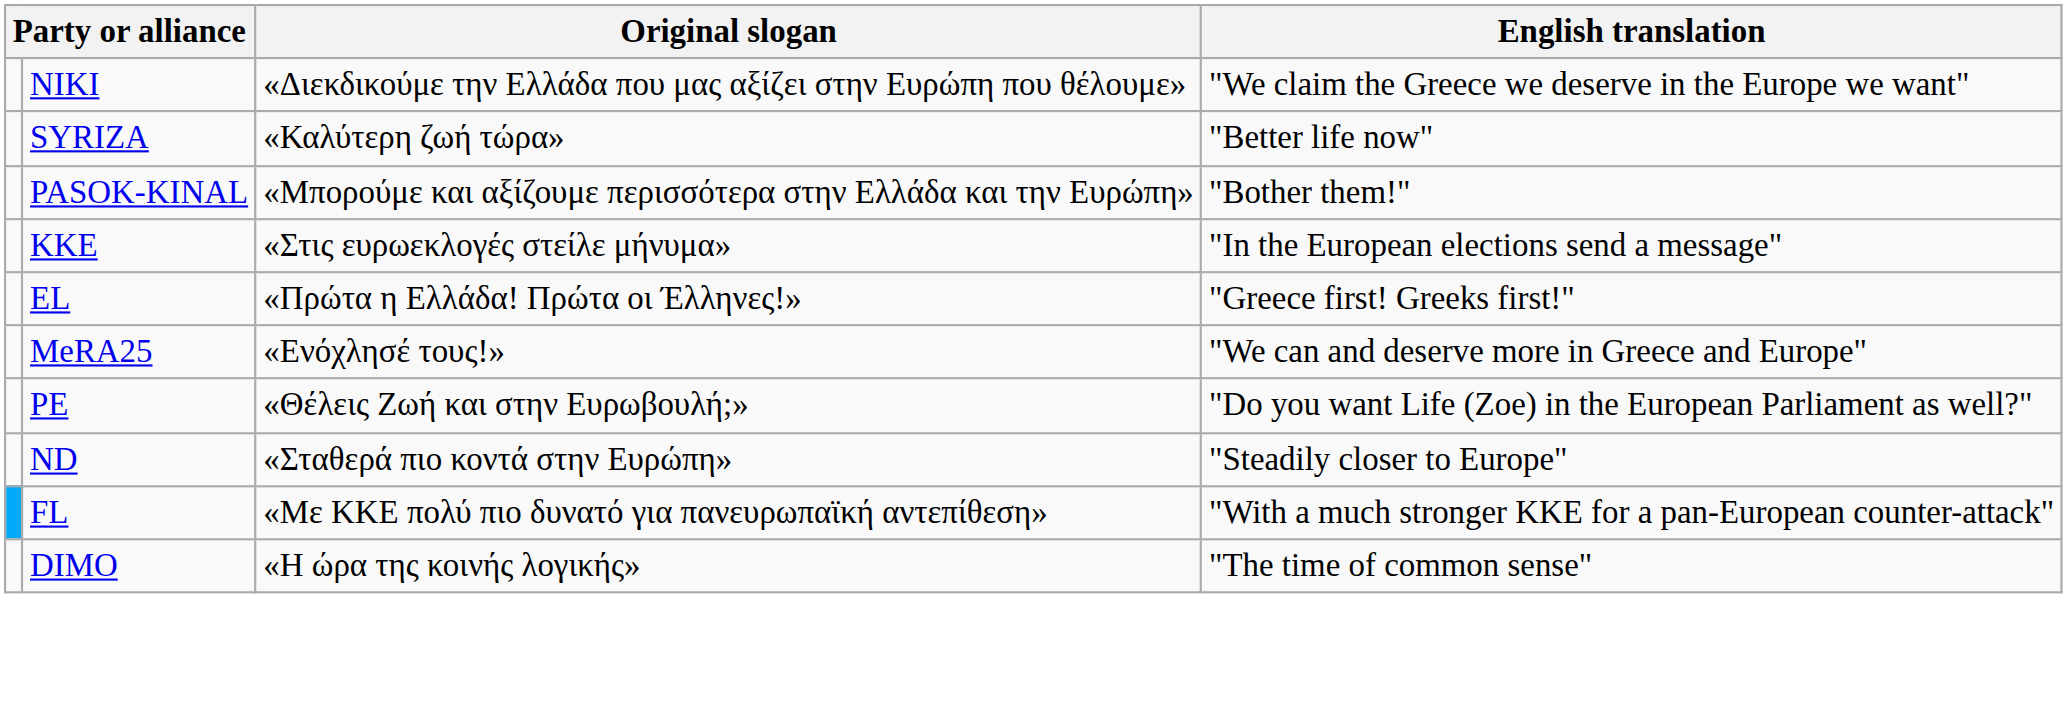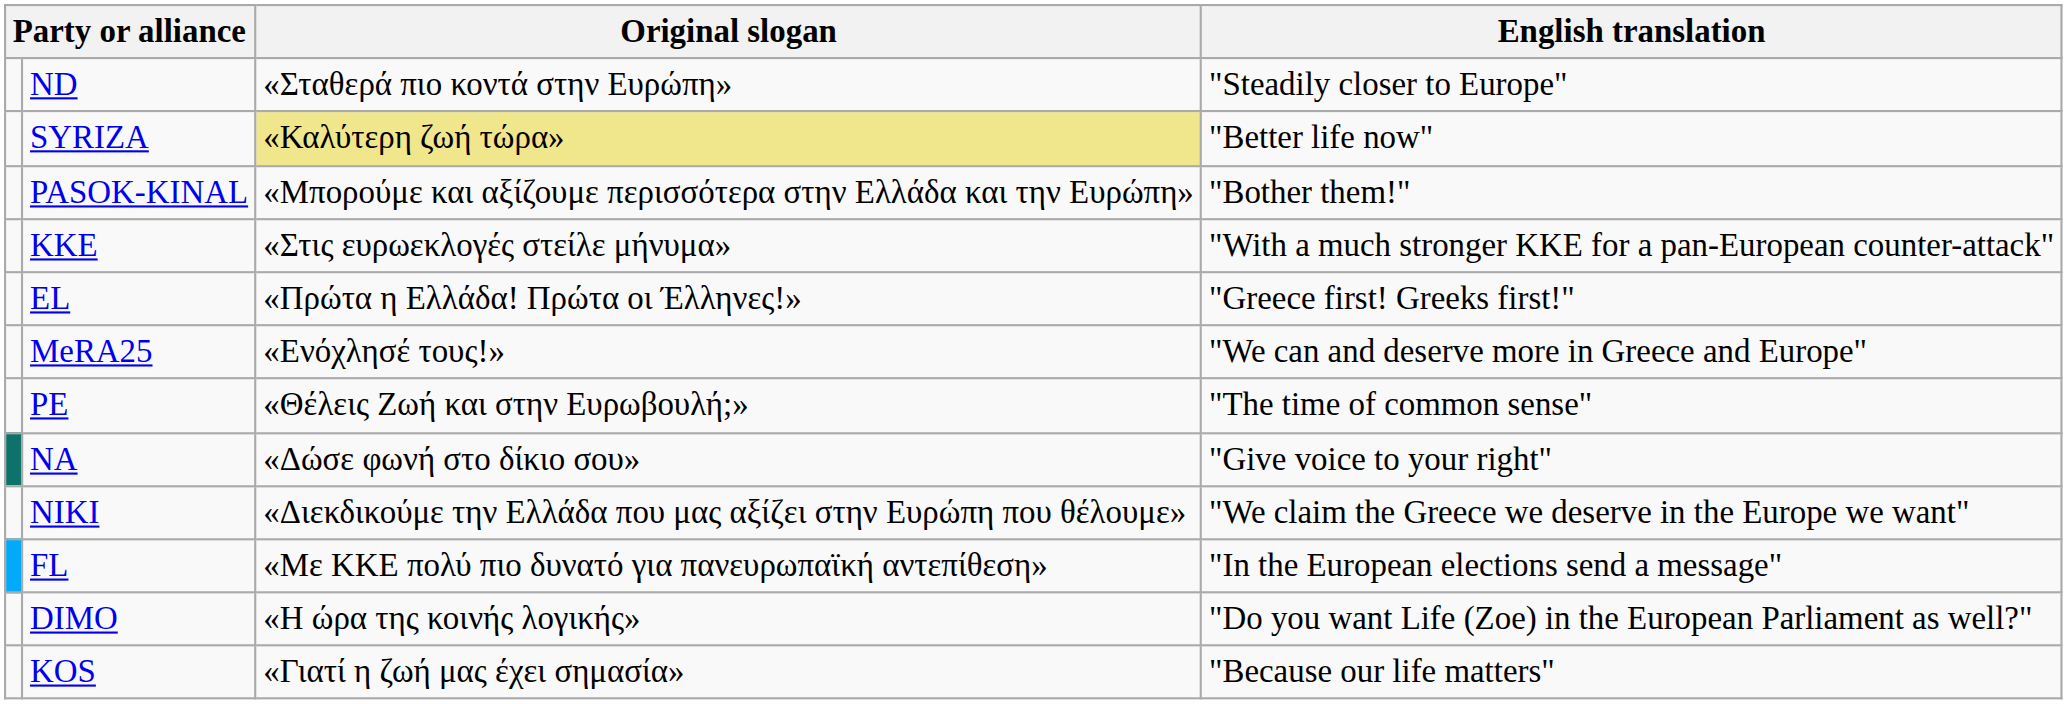rows swapped: (54, 457) <-> (65, 84)
(414, 137) no background -> (414, 137) khaki background
(1496, 244) "In the European elections send a message" -> (1632, 244) "With a much stronger KKE for a pan-European counter-attack"
(1621, 404) "Do you want Life (Zoe) in the European Parliament as well?" -> (1401, 404) "The time of common sense"
+ row: (54, 457)
(1632, 511) "With a much stronger KKE for a pan-European counter-attack" -> (1496, 564) "In the European elections send a message"
(1401, 564) "The time of common sense" -> (1621, 618) "Do you want Life (Zoe) in the European Parliament as well?"
+ row: (63, 671)
